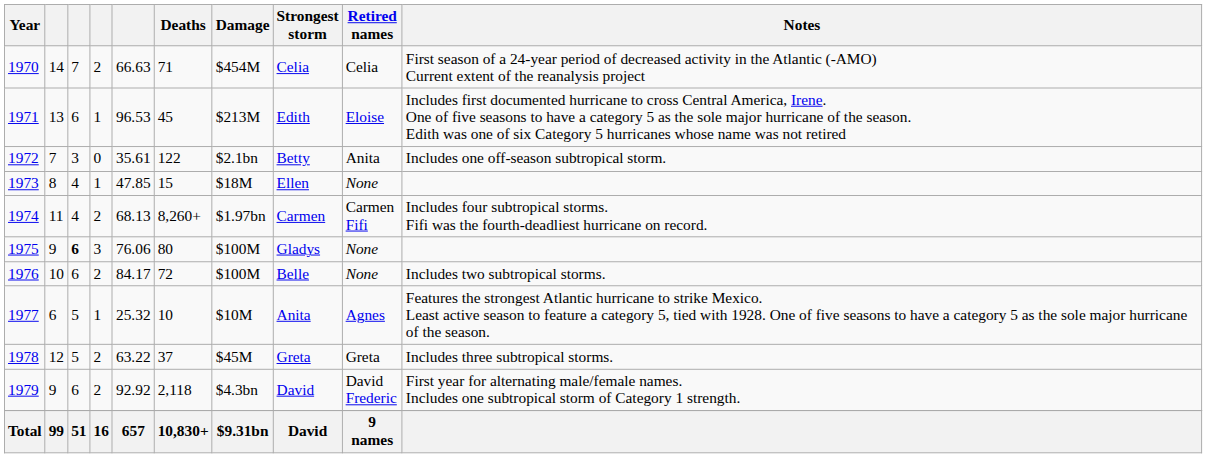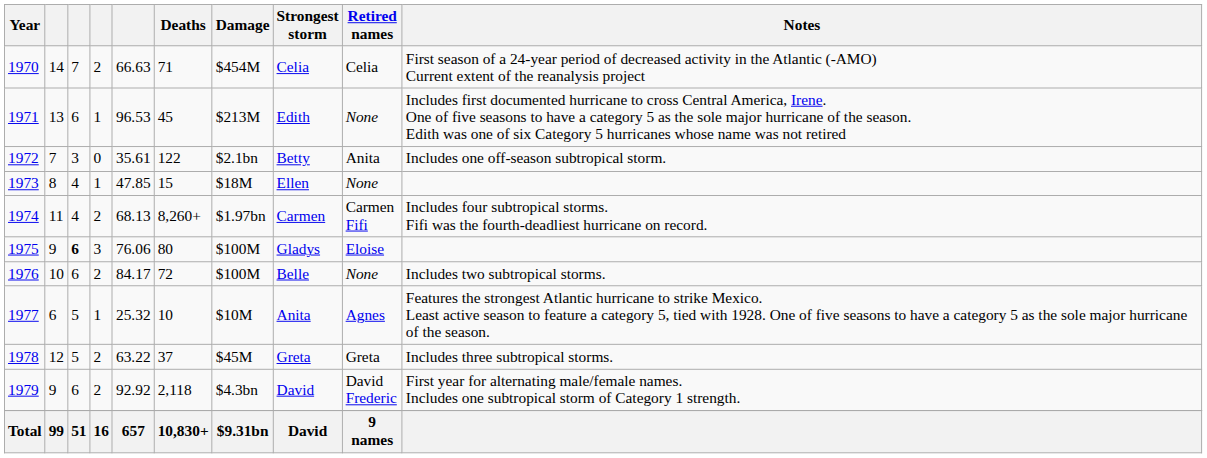(365, 117) Eloise -> (362, 117) None
(362, 249) None -> (365, 249) Eloise
